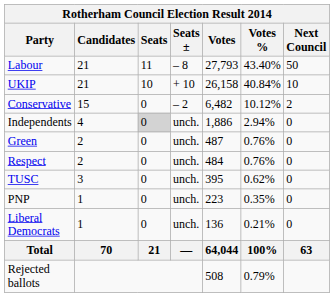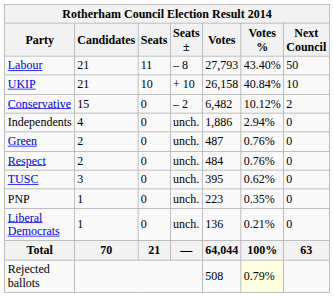(144, 122) lightgrey background -> (144, 122) no background
(259, 276) no background -> (259, 276) lightyellow background
